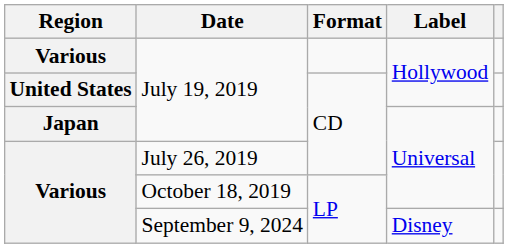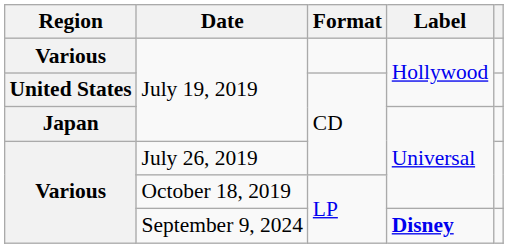(422, 225) normal -> (423, 225) bold
